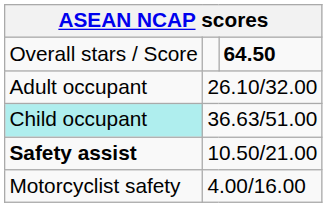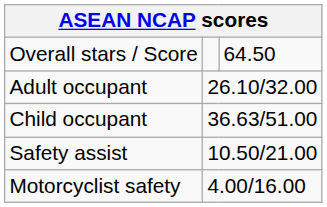(250, 53) bold -> (250, 53) normal
(78, 119) paleturquoise background -> (78, 119) no background
(73, 152) bold -> (68, 152) normal
